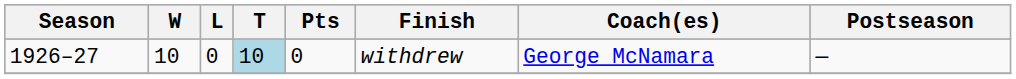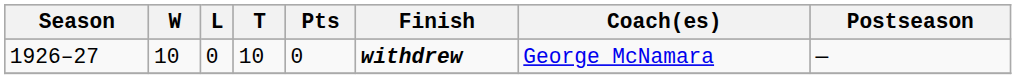(252, 57) lightblue background -> (252, 57) no background
(412, 57) normal -> (412, 57) bold
